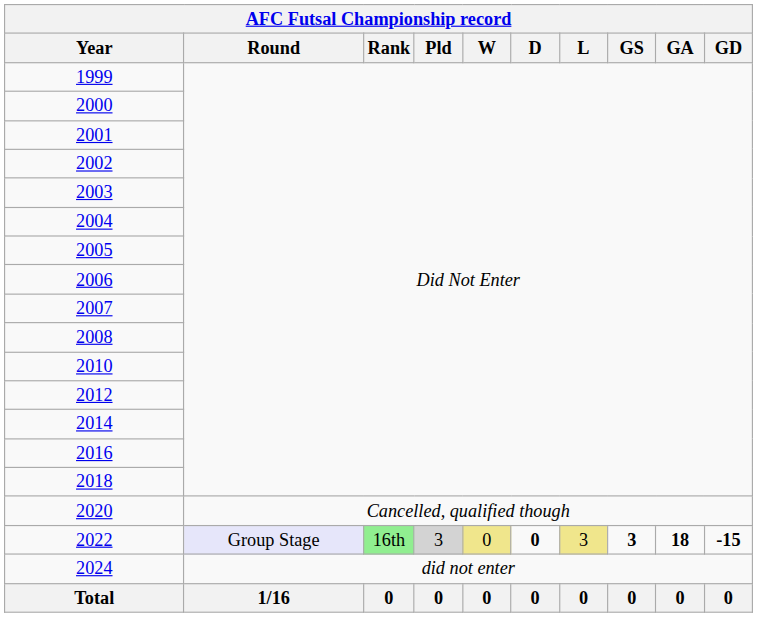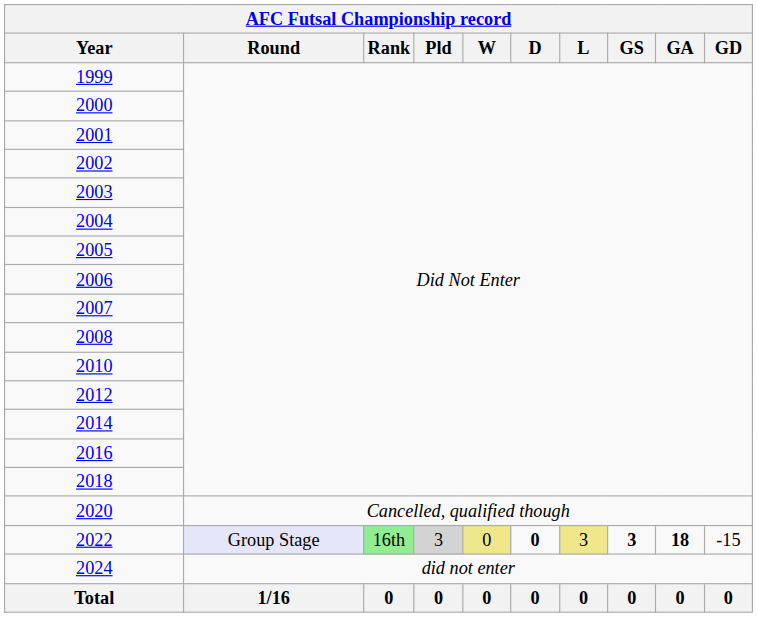(728, 539) bold -> (728, 539) normal
